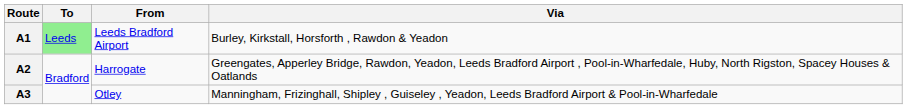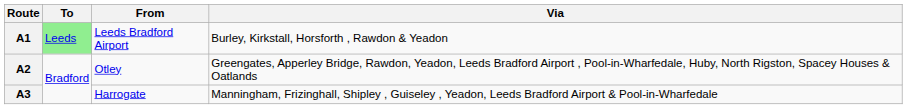(120, 69) Harrogate -> (108, 69) Otley
(108, 94) Otley -> (120, 94) Harrogate
